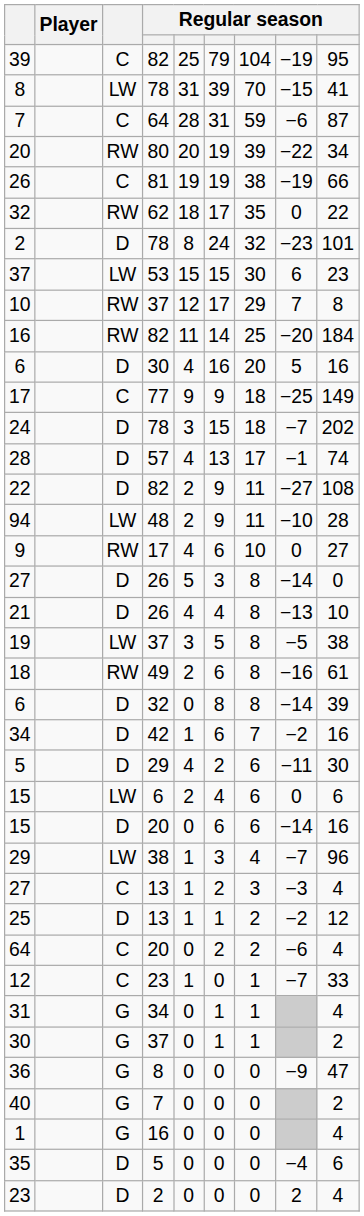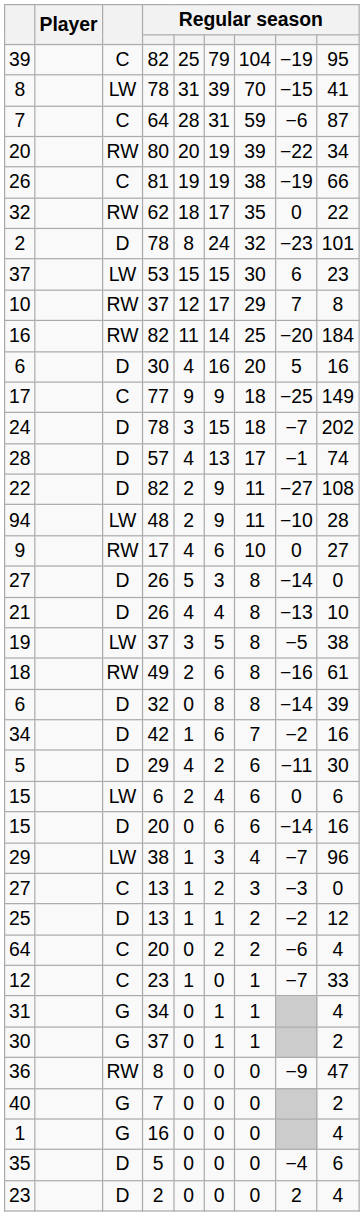(338, 888) 4 -> (338, 888) 0
(123, 1072) G -> (123, 1072) RW
